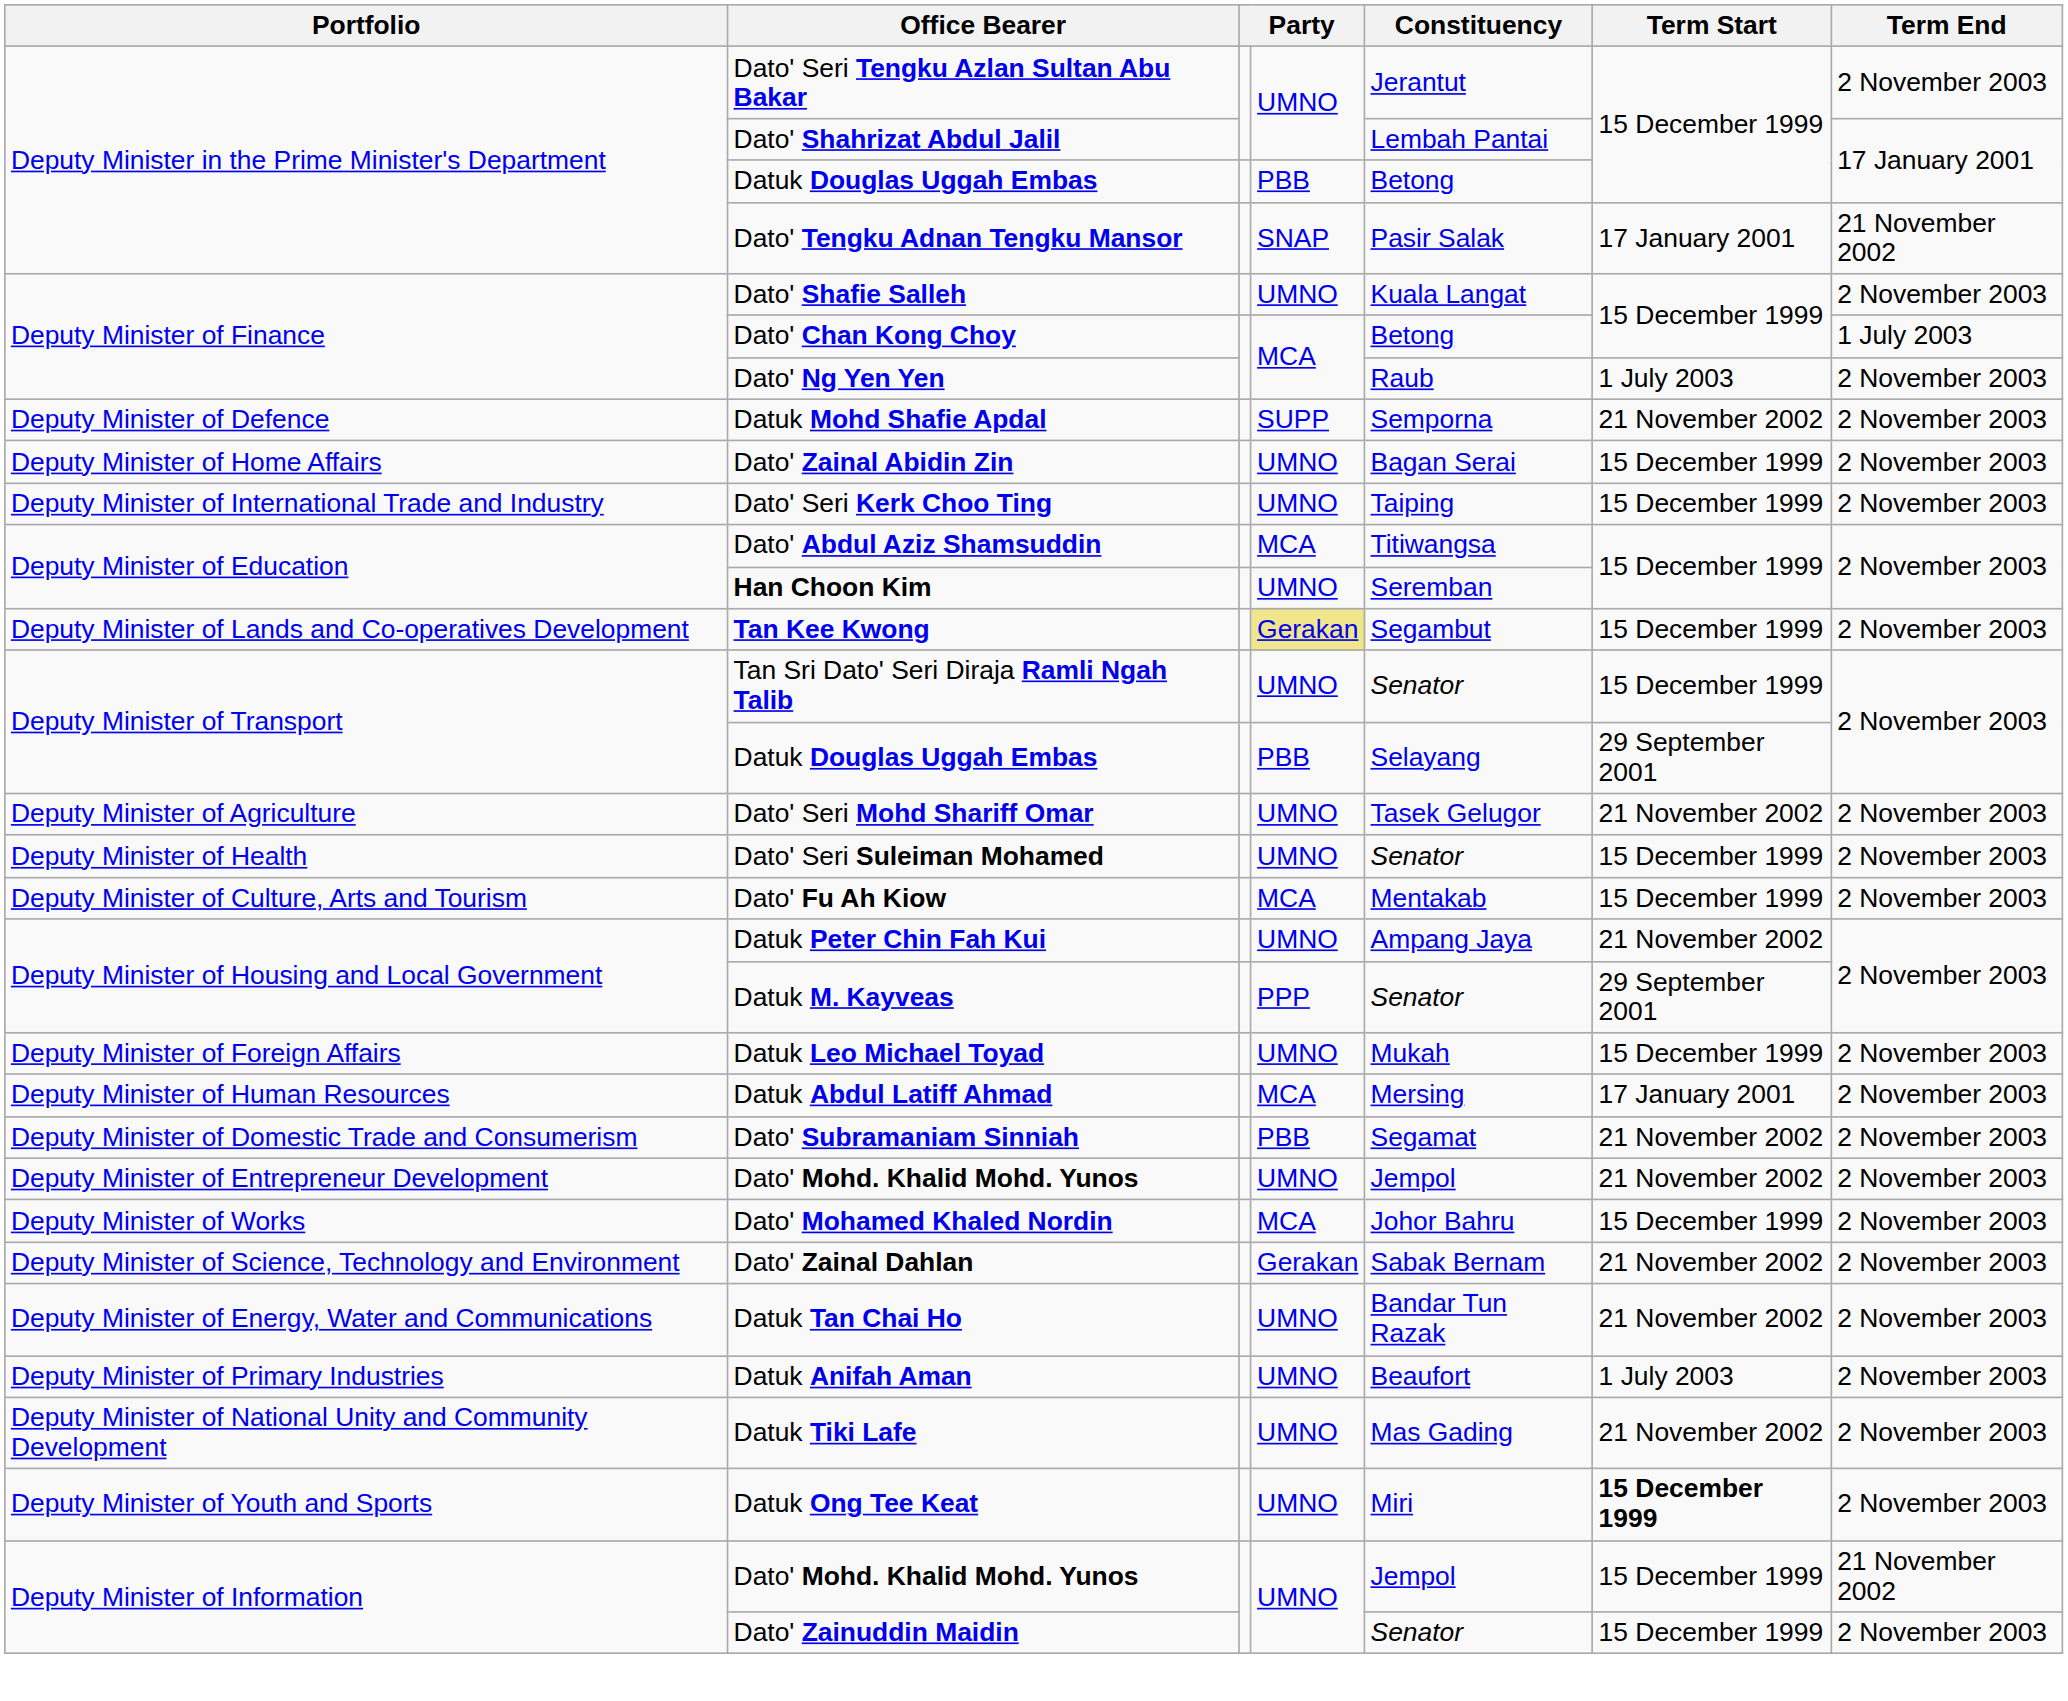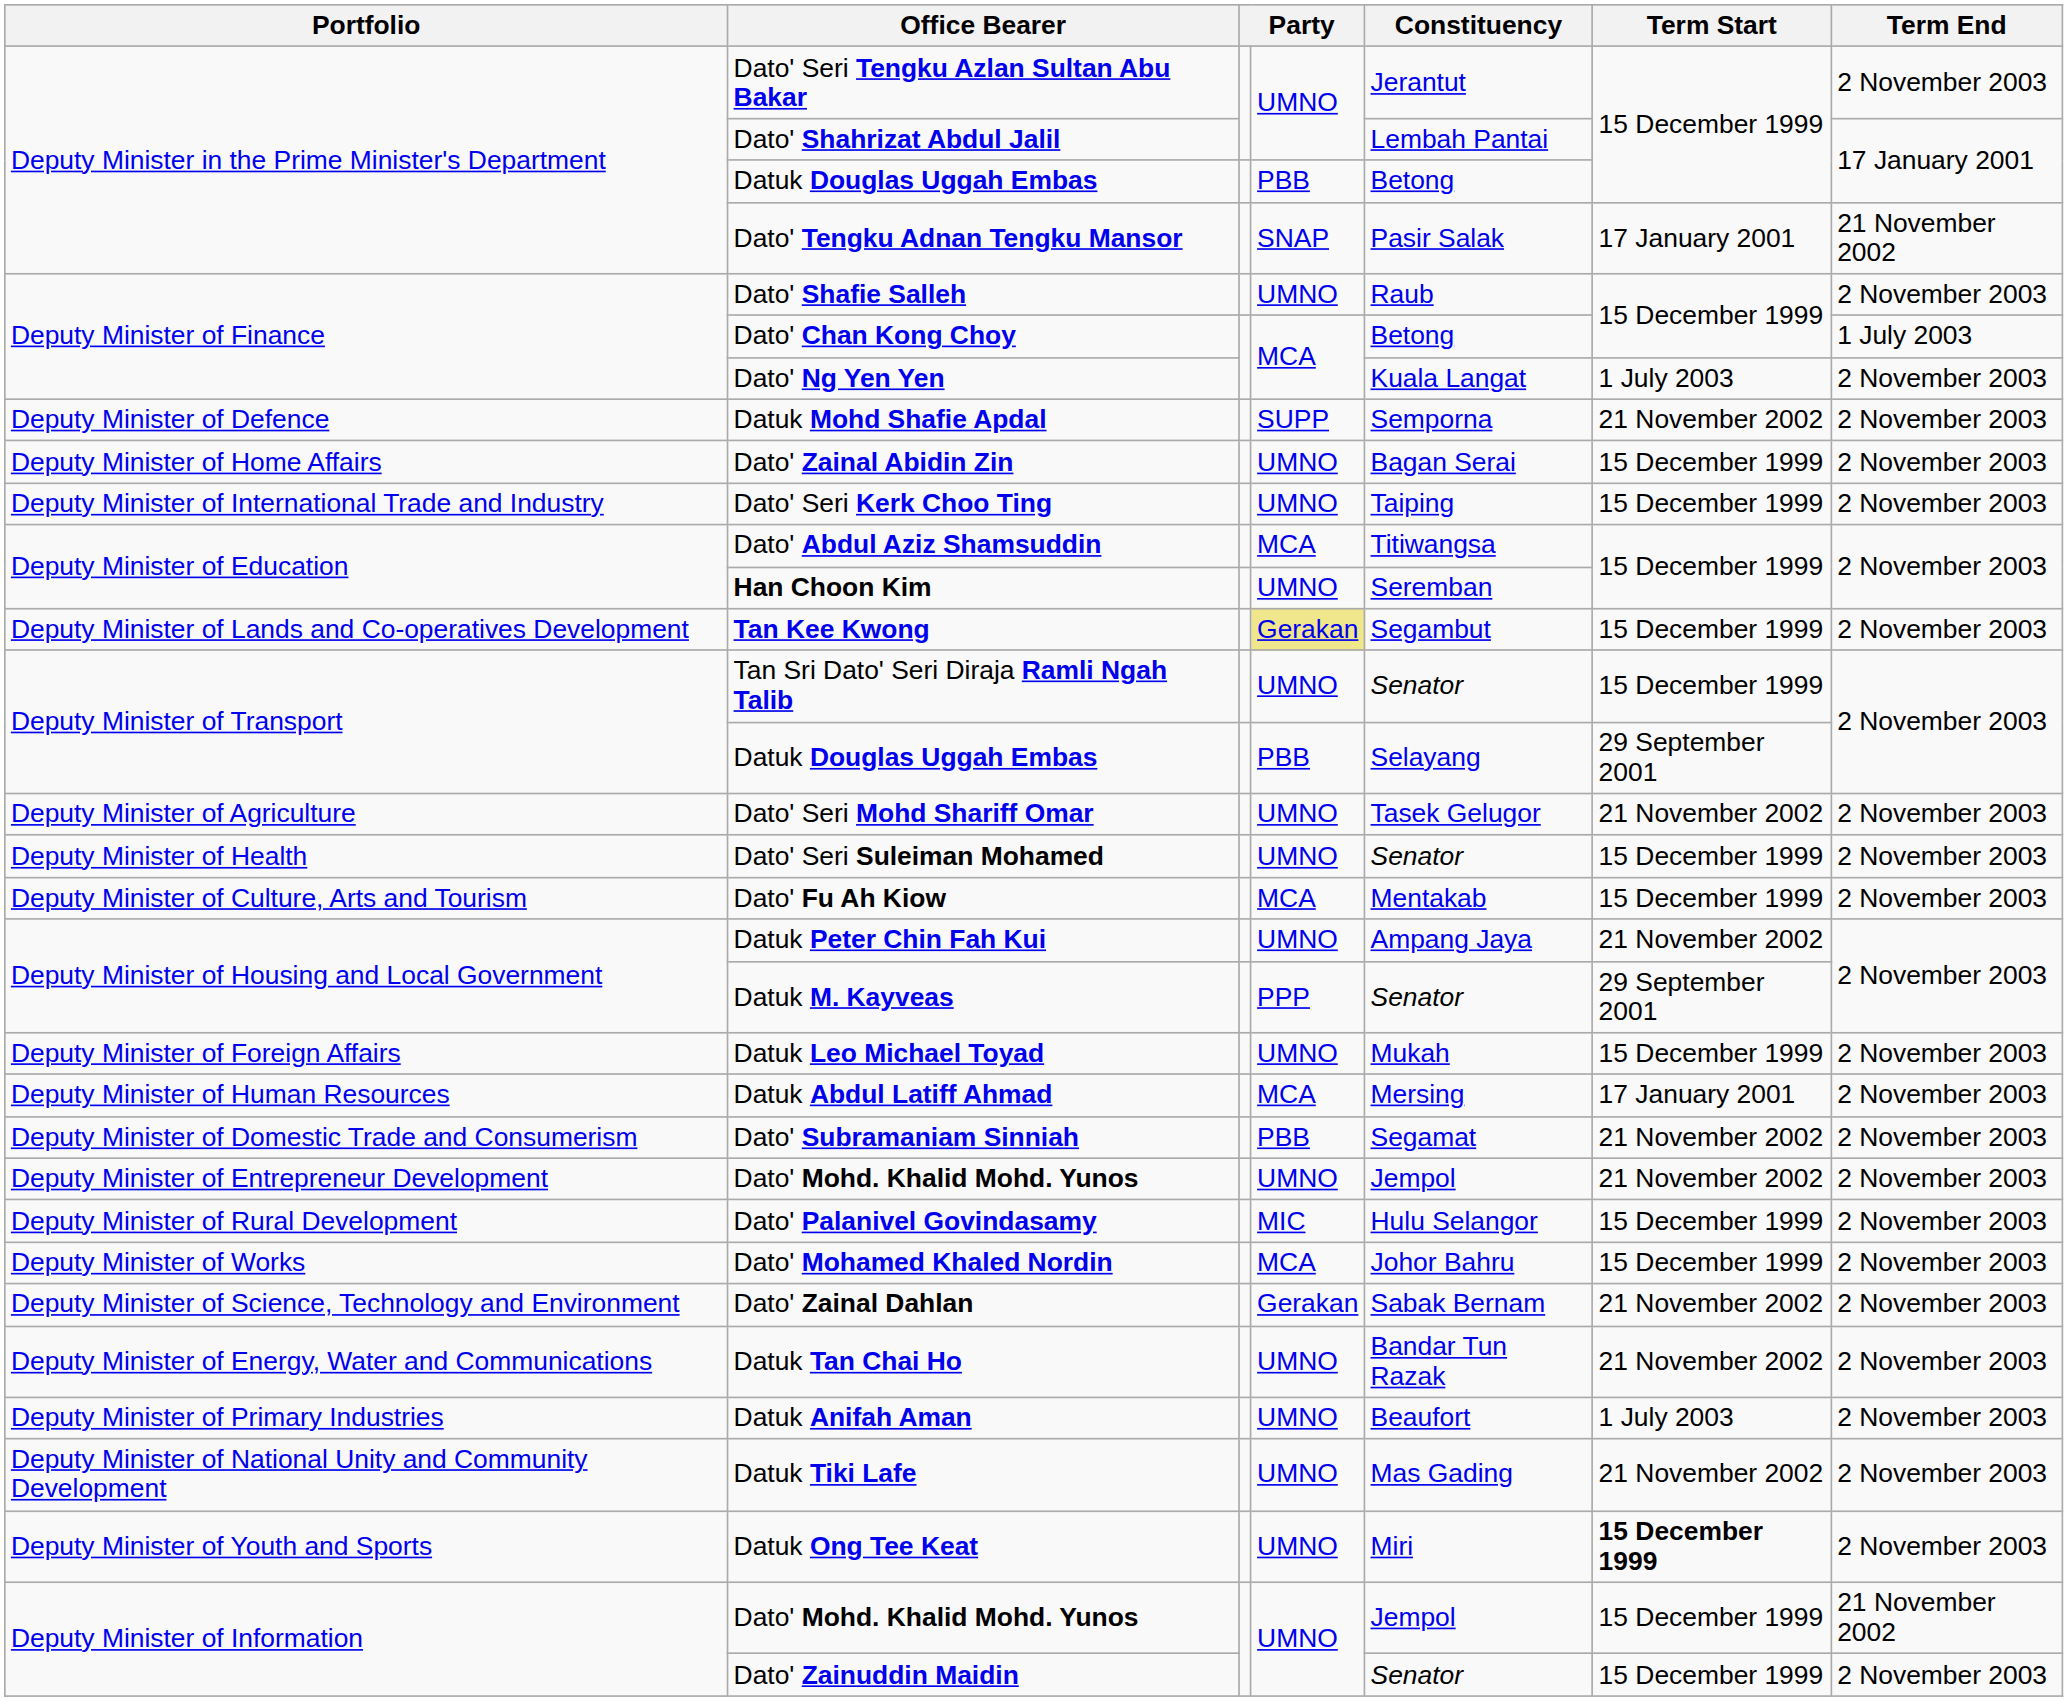(1448, 294) Kuala Langat -> (1402, 294) Raub
(1402, 377) Raub -> (1448, 377) Kuala Langat
+ row: (234, 1220)
